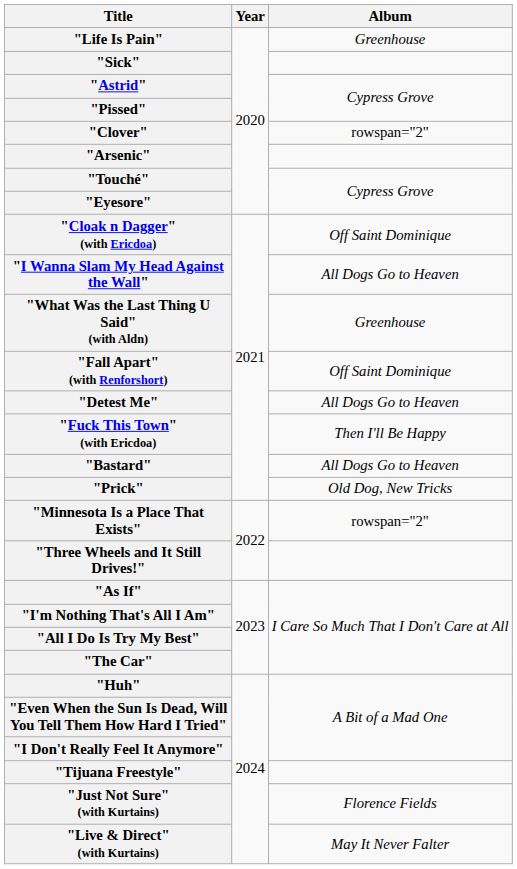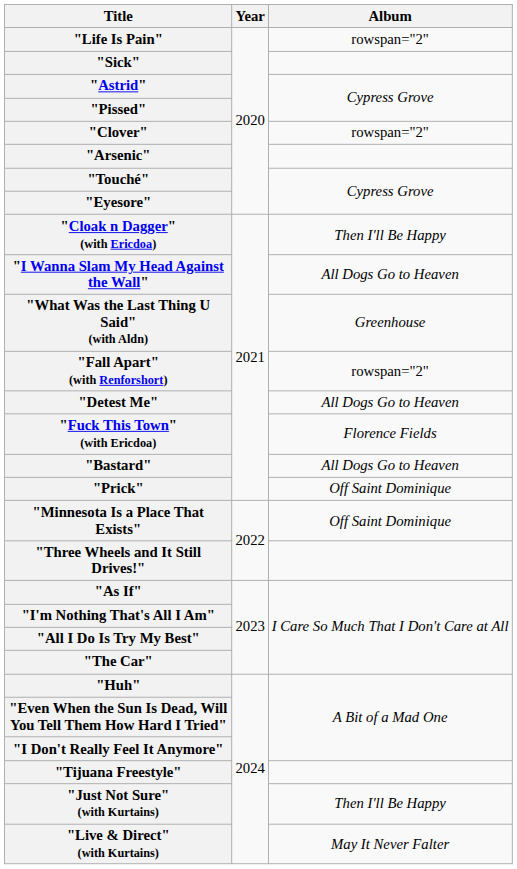(390, 39) Greenhouse -> (390, 39) rowspan="2"
(390, 234) Off Saint Dominique -> (390, 234) Then I'll Be Happy
(390, 370) Off Saint Dominique -> (390, 370) rowspan="2"
(390, 434) Then I'll Be Happy -> (390, 434) Florence Fields
(390, 489) Old Dog, New Tricks -> (390, 489) Off Saint Dominique
(390, 520) rowspan="2" -> (390, 520) Off Saint Dominique
(390, 803) Florence Fields -> (390, 803) Then I'll Be Happy
